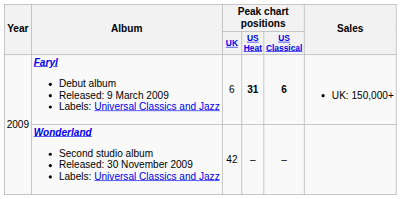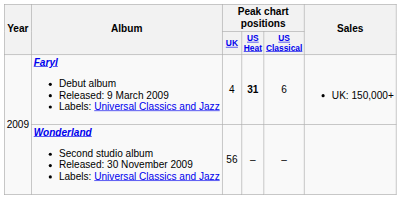(232, 89) 6 -> (232, 89) 4
(284, 89) bold -> (284, 89) normal
(232, 159) 42 -> (232, 159) 56
